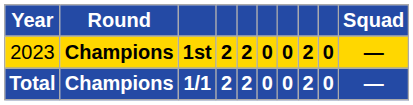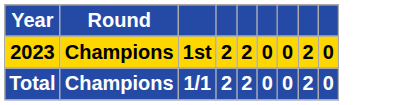- column: (374, 20)
(32, 52) normal -> (32, 52) bold
